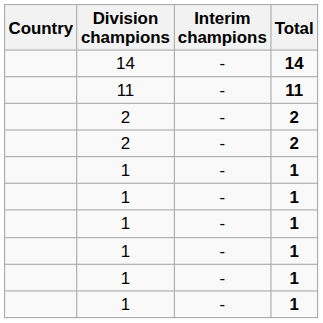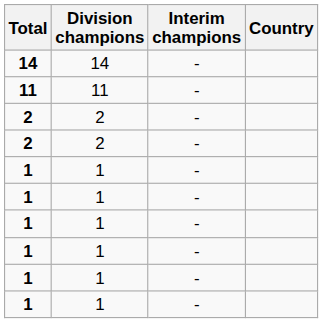columns swapped: (41, 28) <-> (294, 28)
